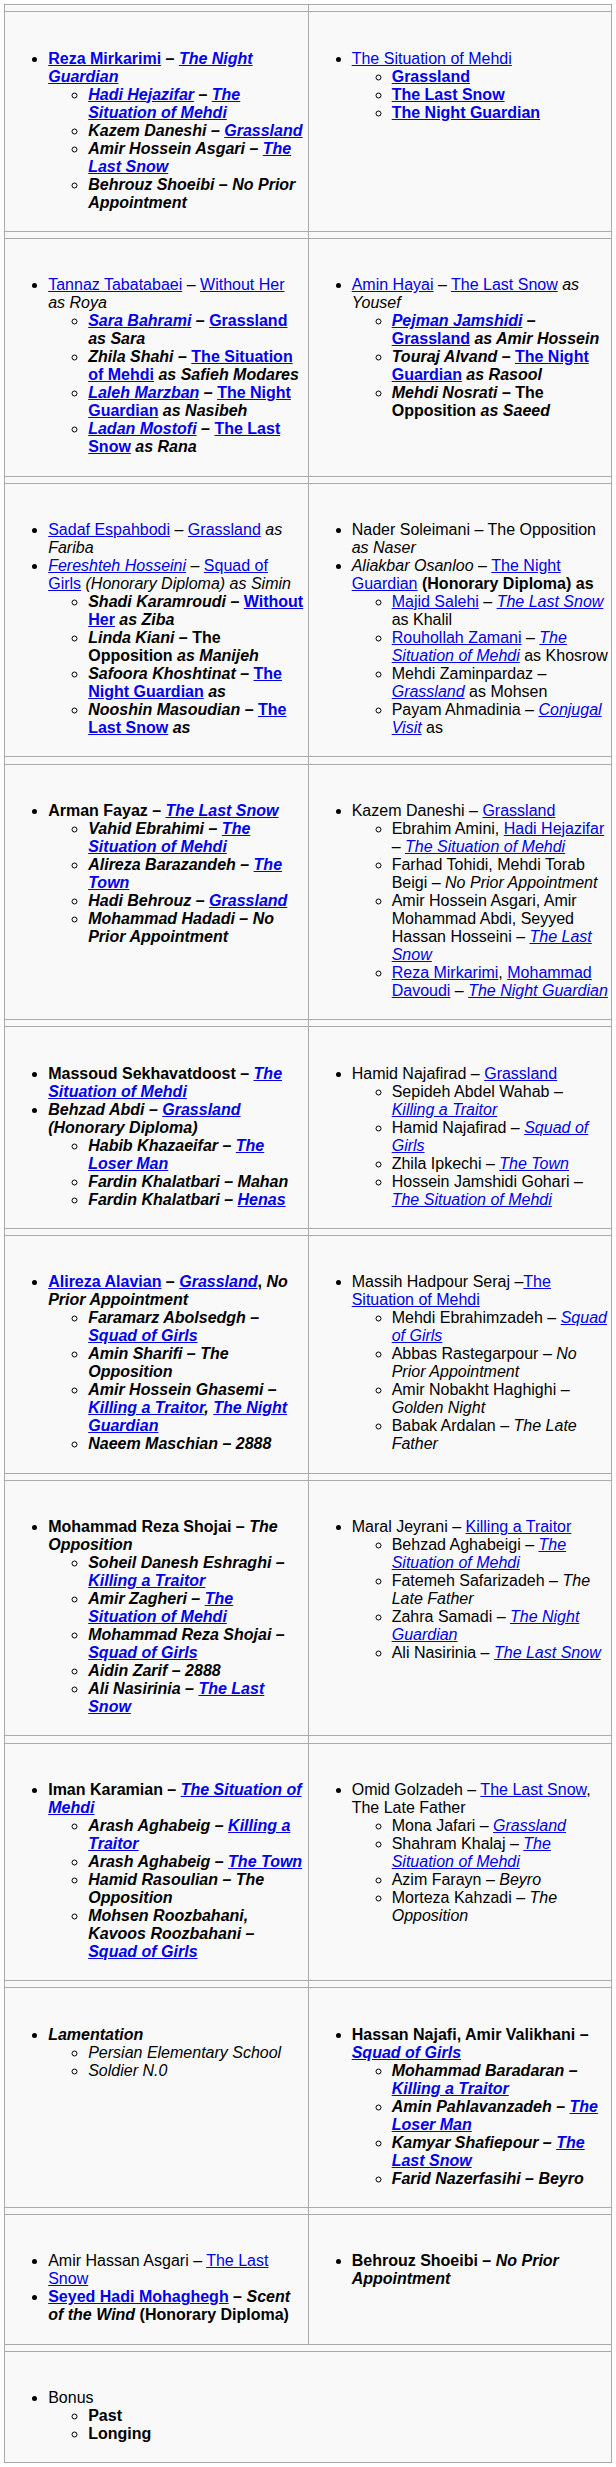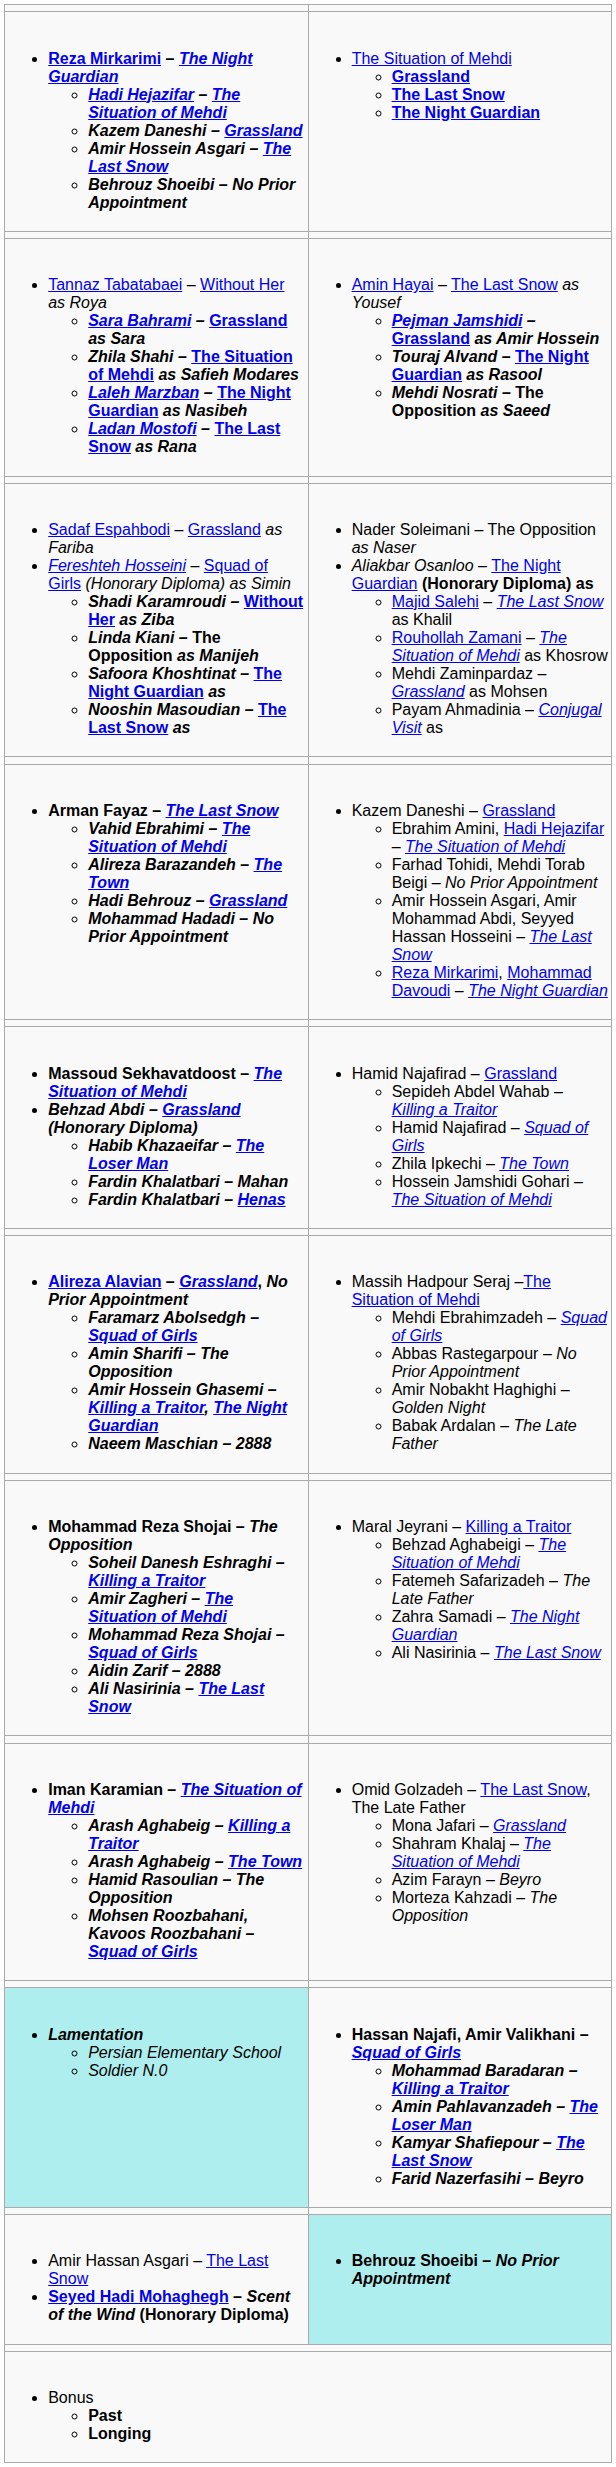(156, 2053) no background -> (156, 2053) paleturquoise background
(460, 2270) no background -> (460, 2270) paleturquoise background
